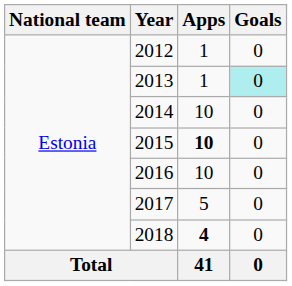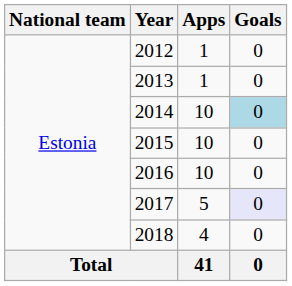(258, 81) paleturquoise background -> (258, 81) no background
(258, 111) no background -> (258, 111) lightblue background
(204, 142) bold -> (204, 142) normal
(258, 204) no background -> (258, 204) lavender background
(204, 234) bold -> (204, 234) normal
